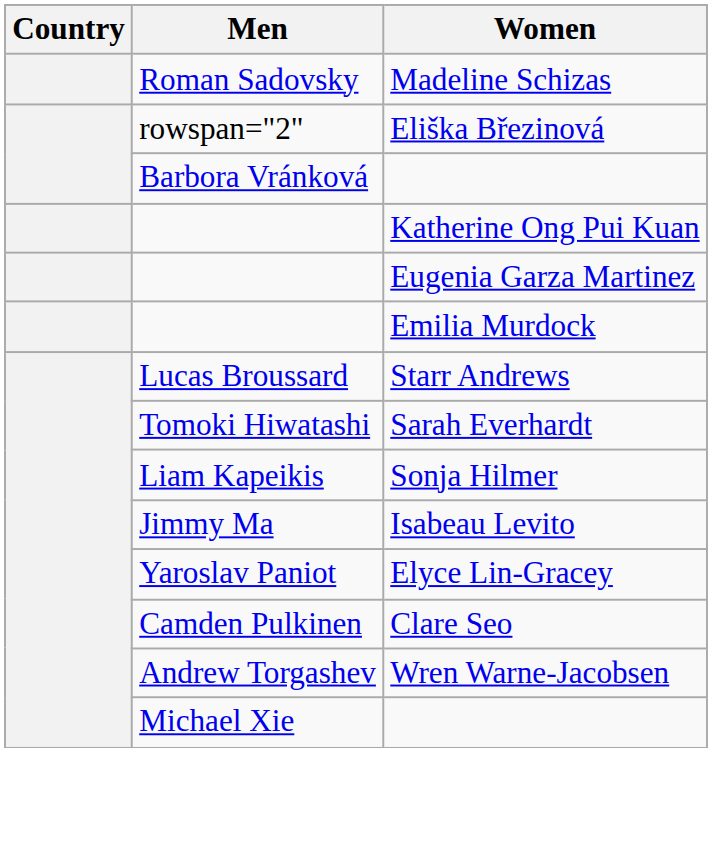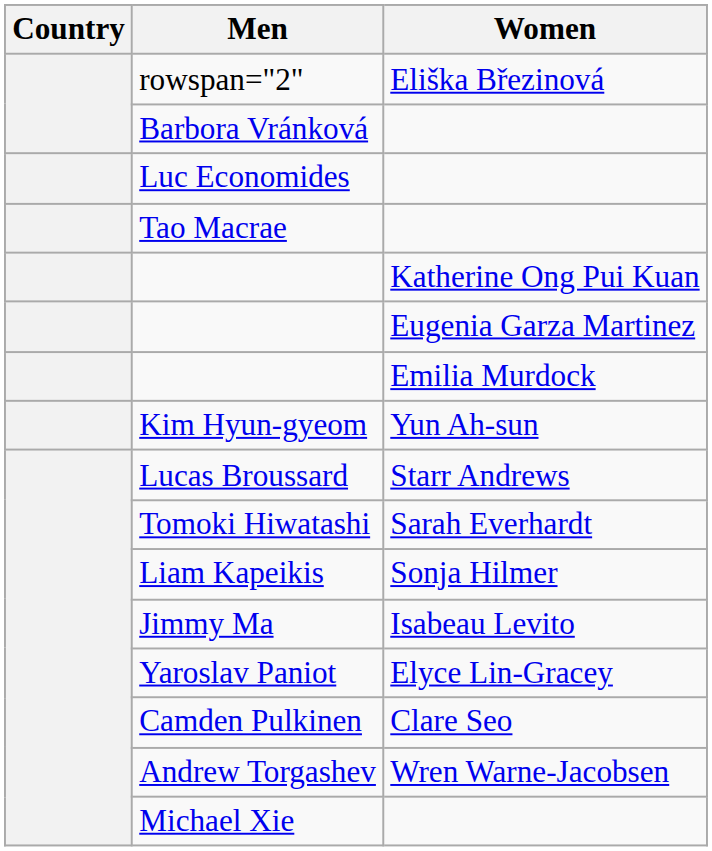- row: (249, 78)
+ row: (244, 177)
+ row: (213, 227)
+ row: (253, 425)
